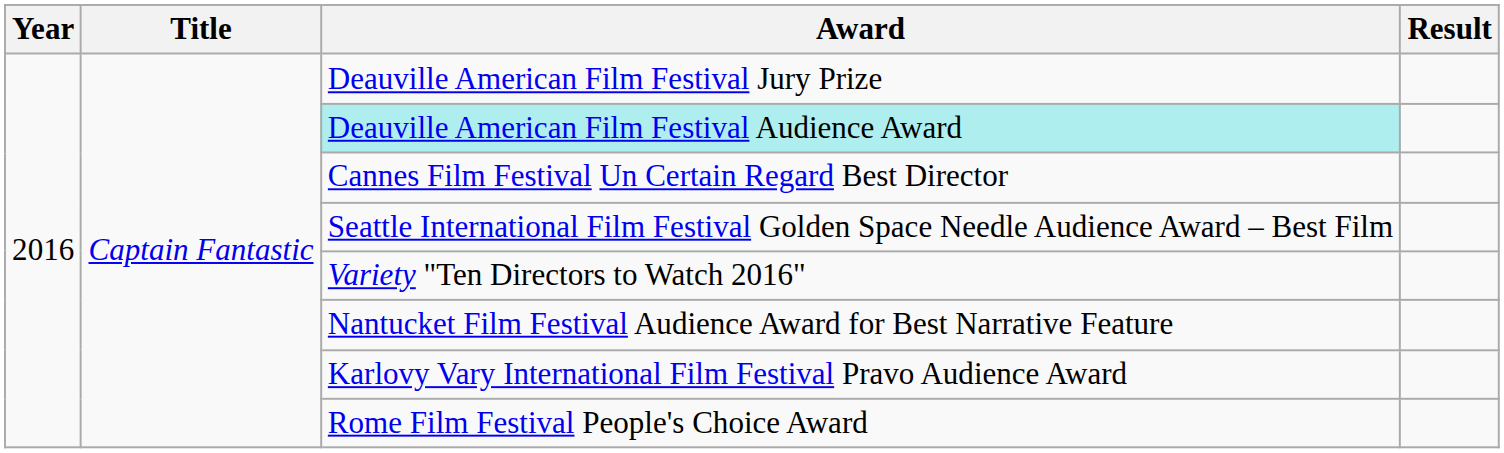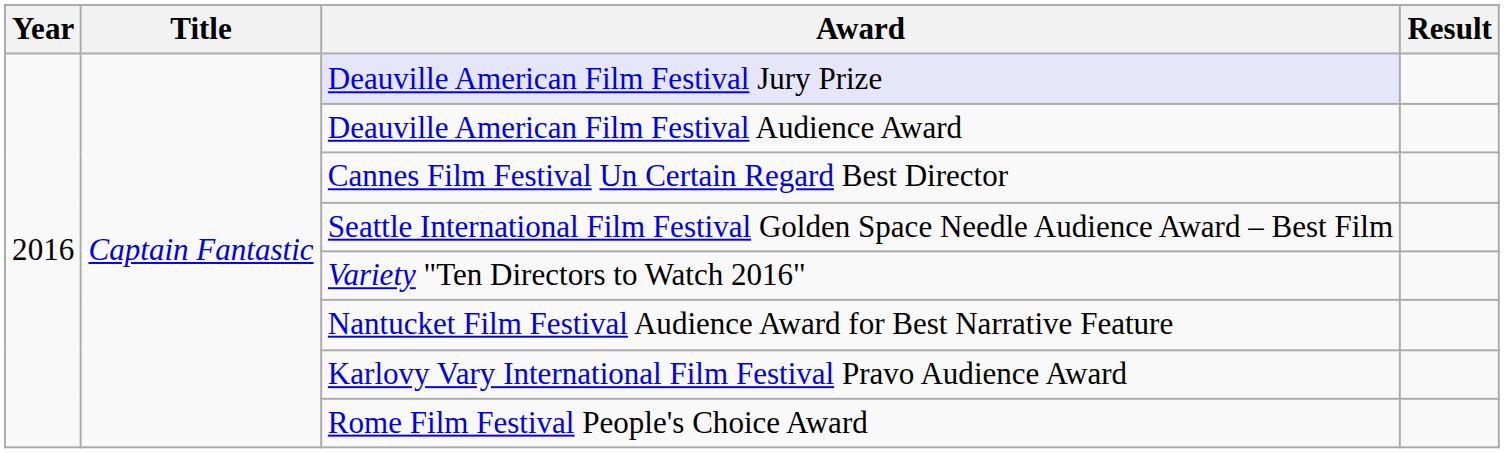(605, 78) no background -> (605, 78) lavender background
(645, 127) paleturquoise background -> (645, 127) no background
